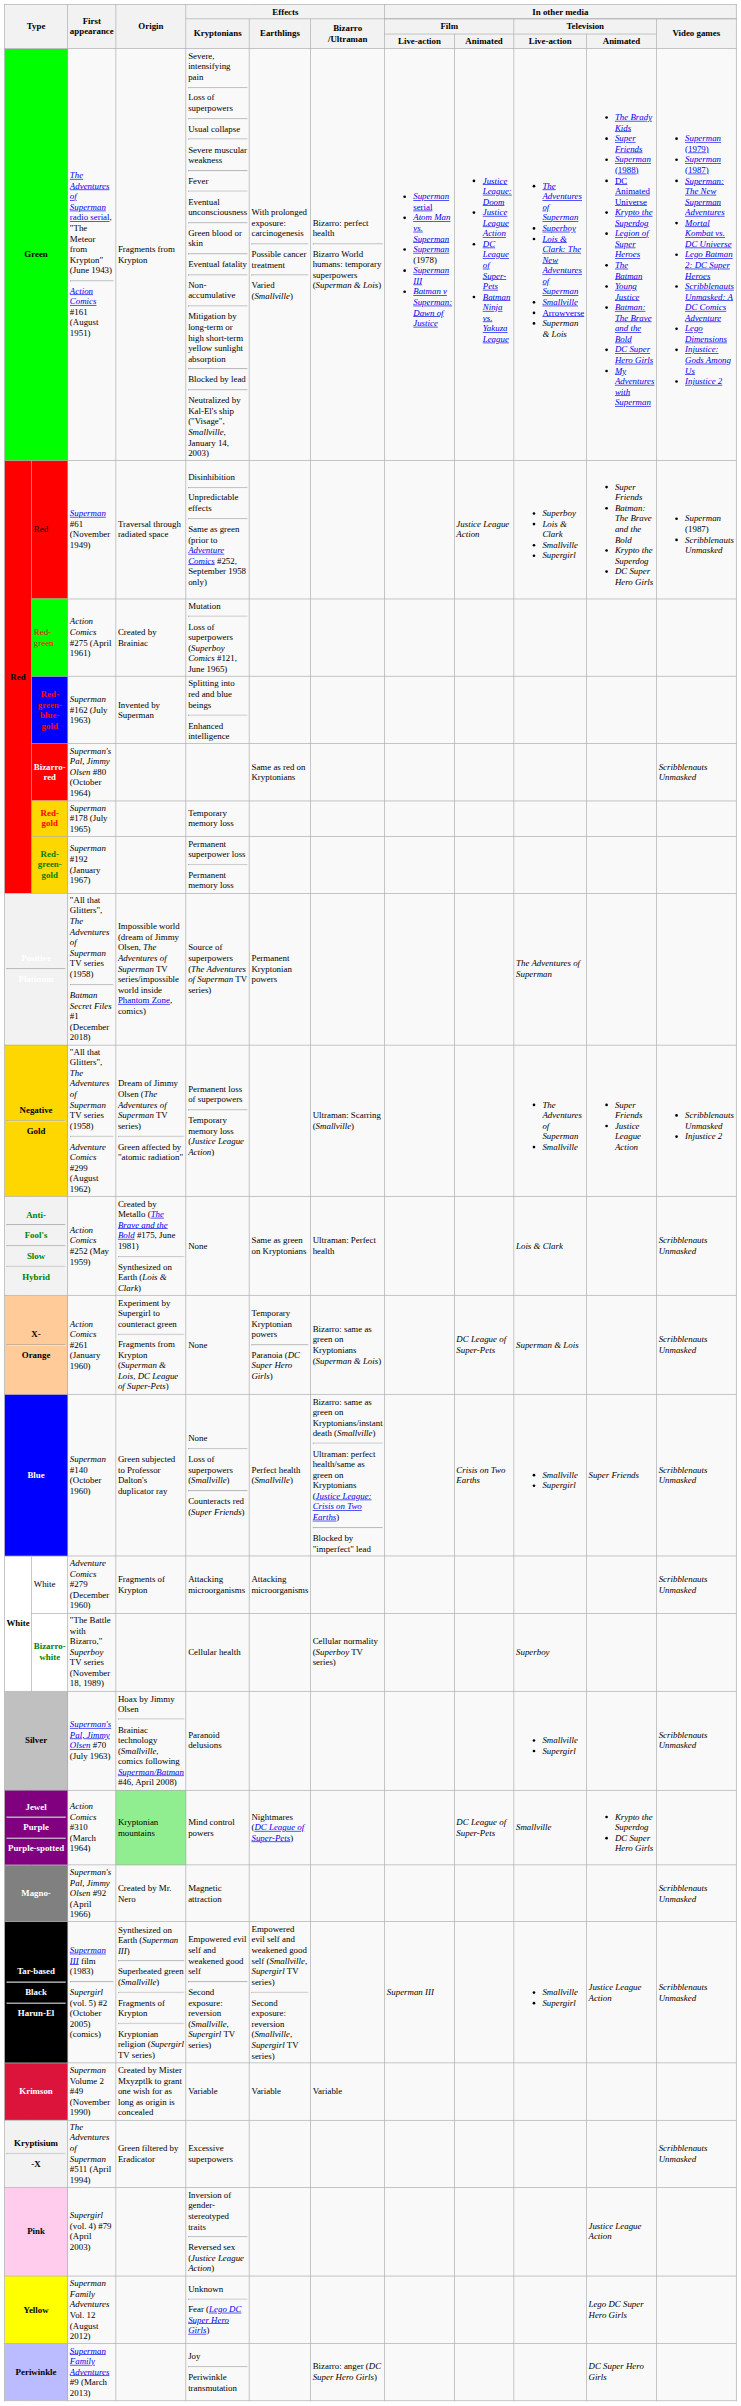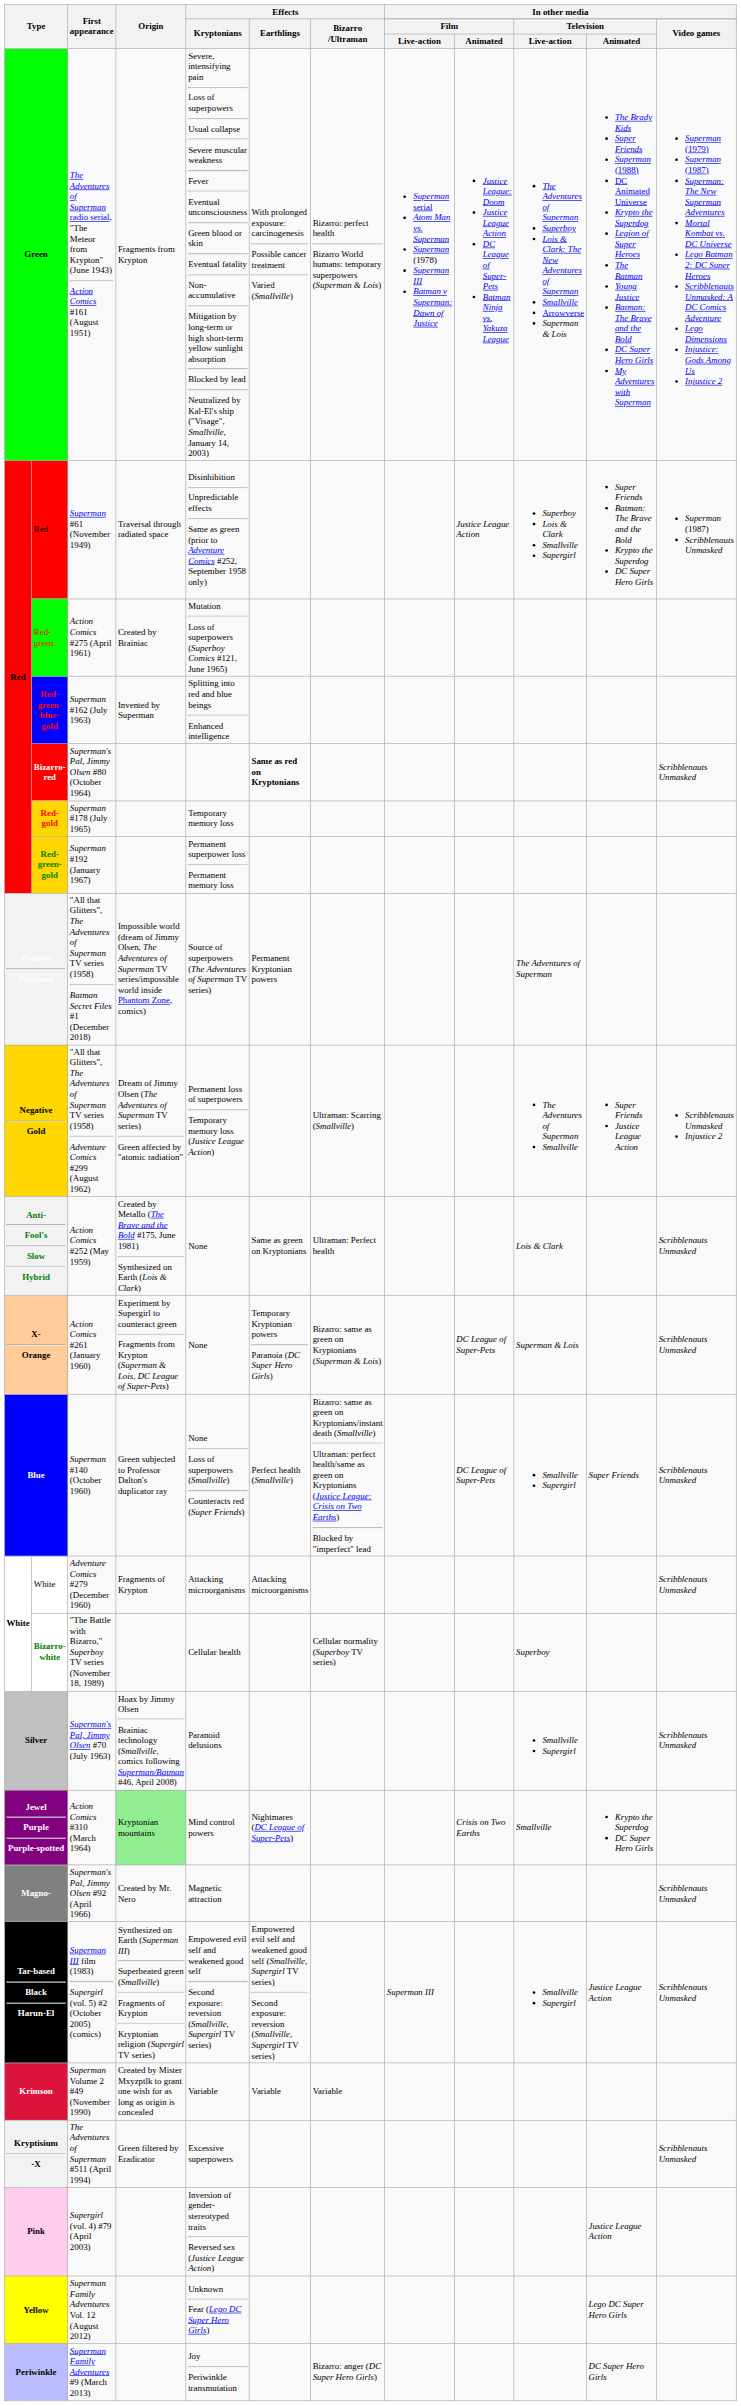(278, 772) normal -> (275, 772) bold
(481, 1475) Crisis on Two Earths -> (481, 1475) DC League of Super-Pets
(481, 1828) DC League of Super-Pets -> (481, 1828) Crisis on Two Earths
